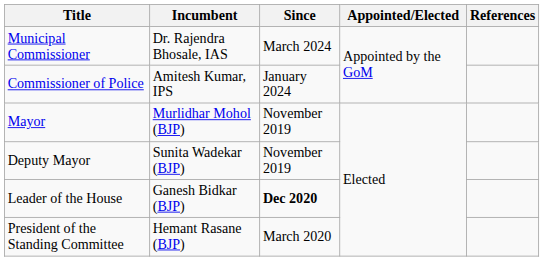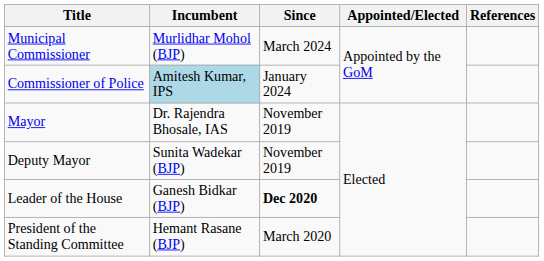(190, 45) Dr. Rajendra Bhosale, IAS -> (202, 45) Murlidhar Mohol (BJP)
(199, 84) no background -> (199, 84) lightblue background
(202, 122) Murlidhar Mohol (BJP) -> (190, 122) Dr. Rajendra Bhosale, IAS
